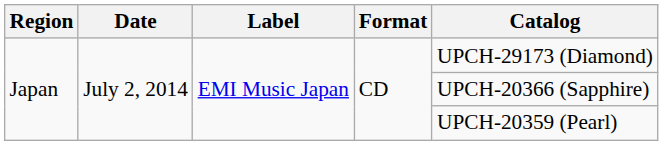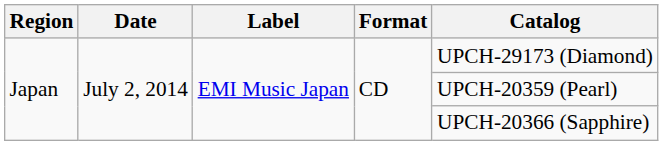(543, 88) UPCH-20366 (Sapphire) -> (527, 88) UPCH-20359 (Pearl)
(527, 122) UPCH-20359 (Pearl) -> (543, 122) UPCH-20366 (Sapphire)
